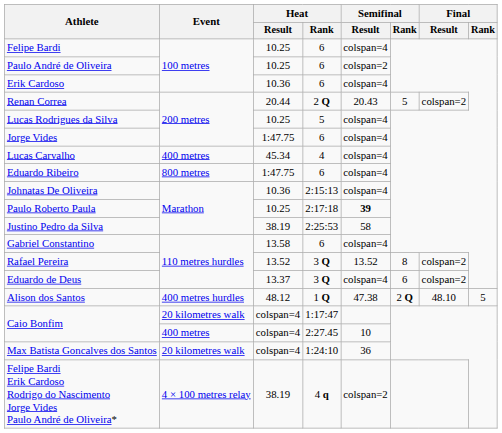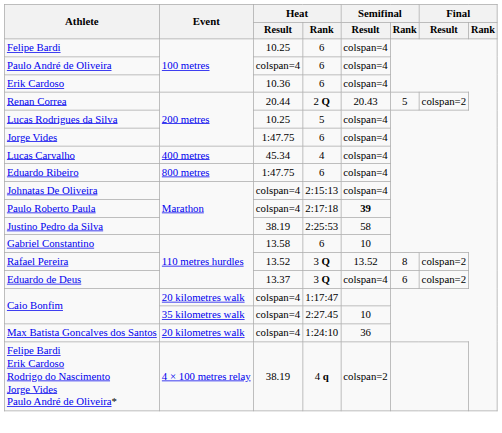(278, 66) 10.25 -> (278, 66) colspan=4
(366, 66) colspan=2 -> (366, 66) colspan=4
(278, 190) 10.36 -> (278, 190) colspan=4
(278, 208) 10.25 -> (278, 208) colspan=4
(366, 244) colspan=4 -> (366, 244) 10
- row: (46, 297)
(186, 333) 400 metres -> (203, 315) 35 kilometres walk
